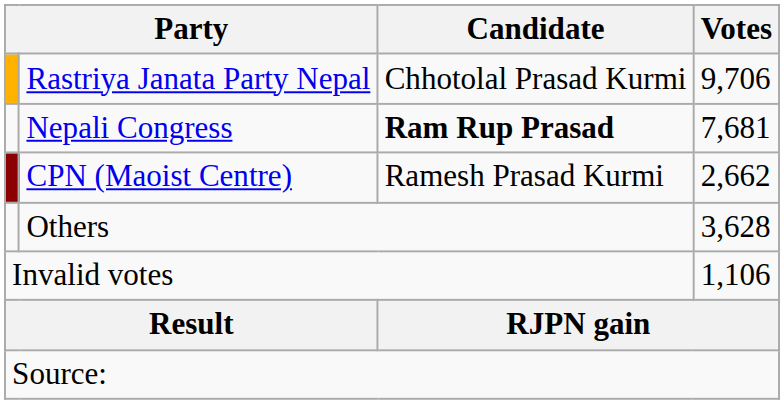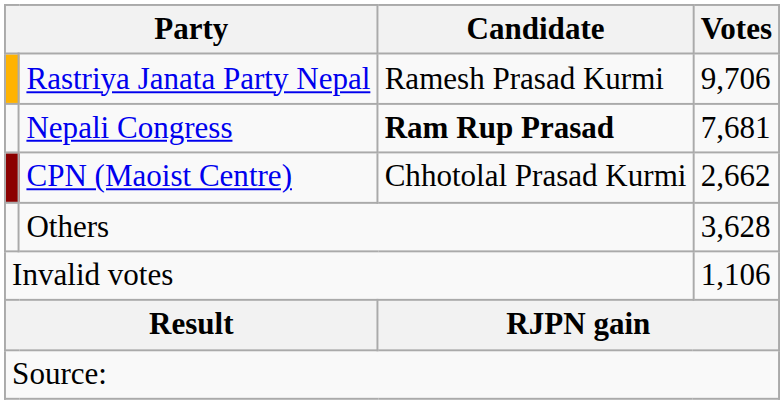(536, 78) Chhotolal Prasad Kurmi -> (524, 78) Ramesh Prasad Kurmi
(524, 176) Ramesh Prasad Kurmi -> (536, 176) Chhotolal Prasad Kurmi
